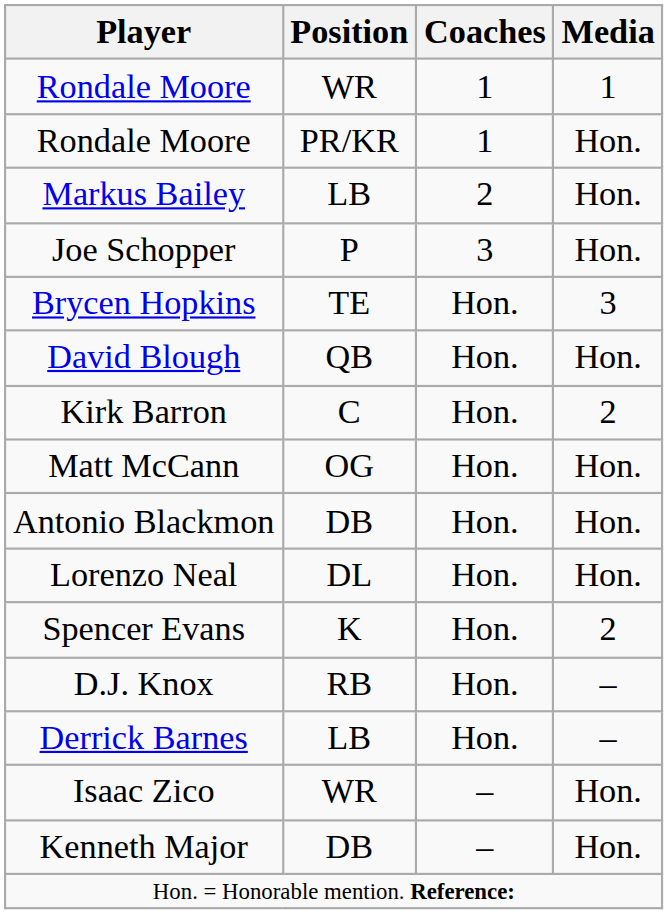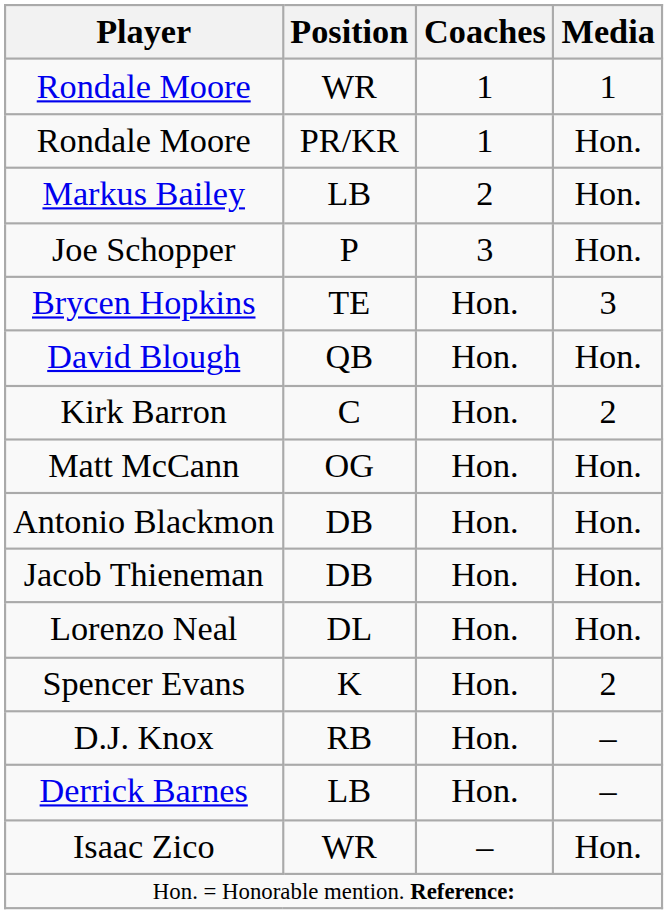+ row: (144, 574)
- row: (144, 846)
